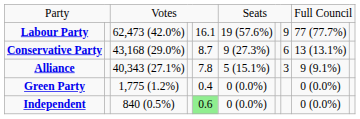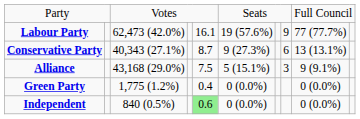(149, 50) 43,168 (29.0%) -> (149, 50) 40,343 (27.1%)
(149, 68) 40,343 (27.1%) -> (149, 68) 43,168 (29.0%)
(205, 68) 7.8 -> (205, 68) 7.5
